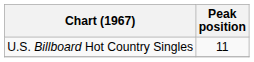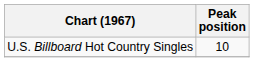(222, 47) 11 -> (222, 47) 10
